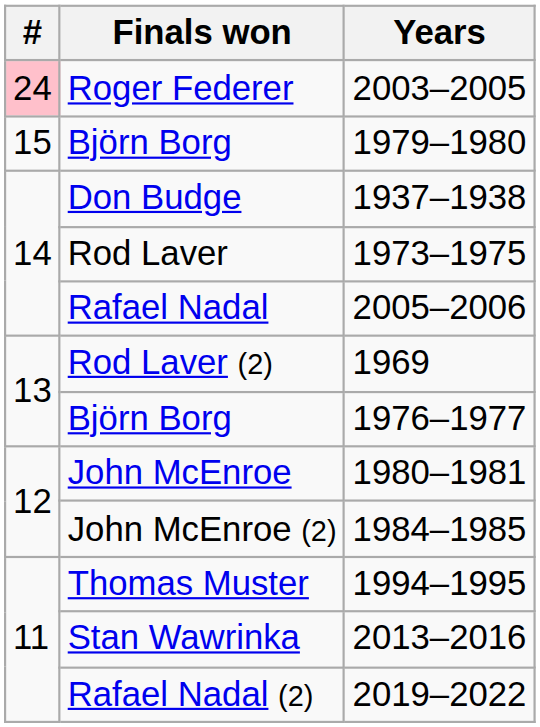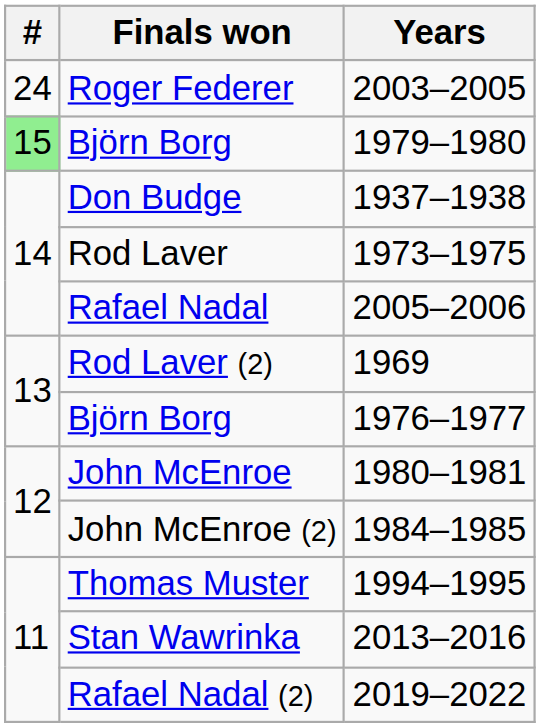(32, 87) pink background -> (32, 87) no background
(32, 142) no background -> (32, 142) lightgreen background
